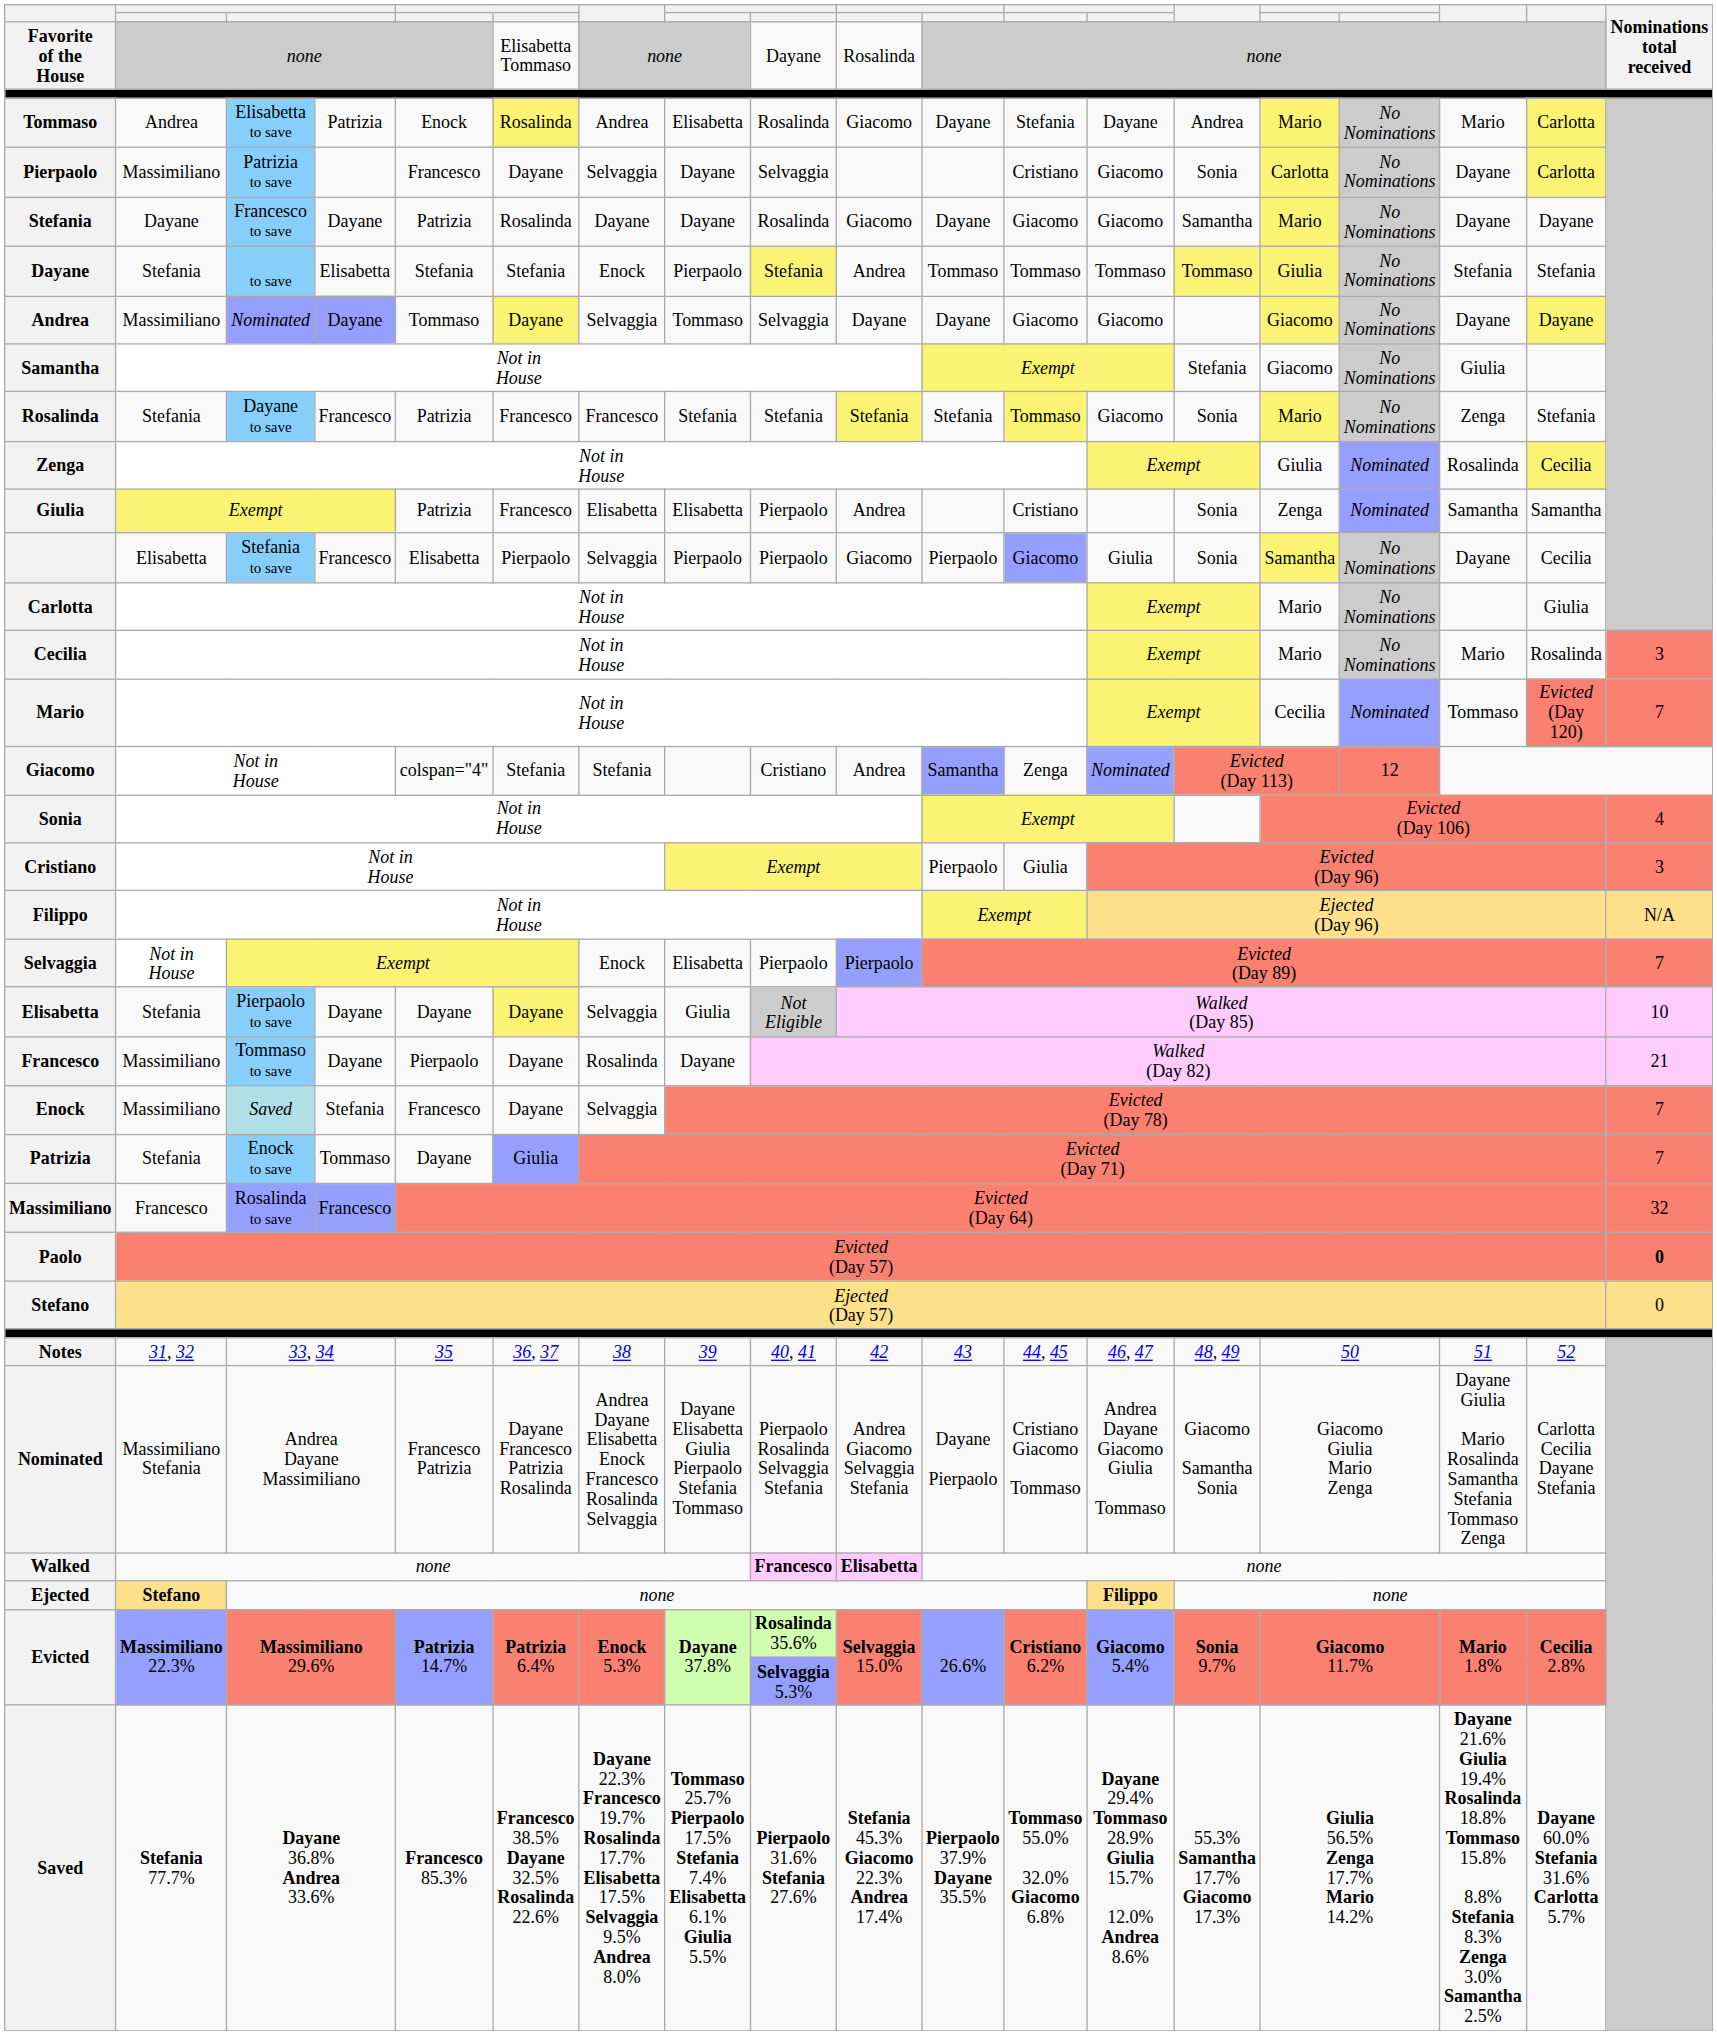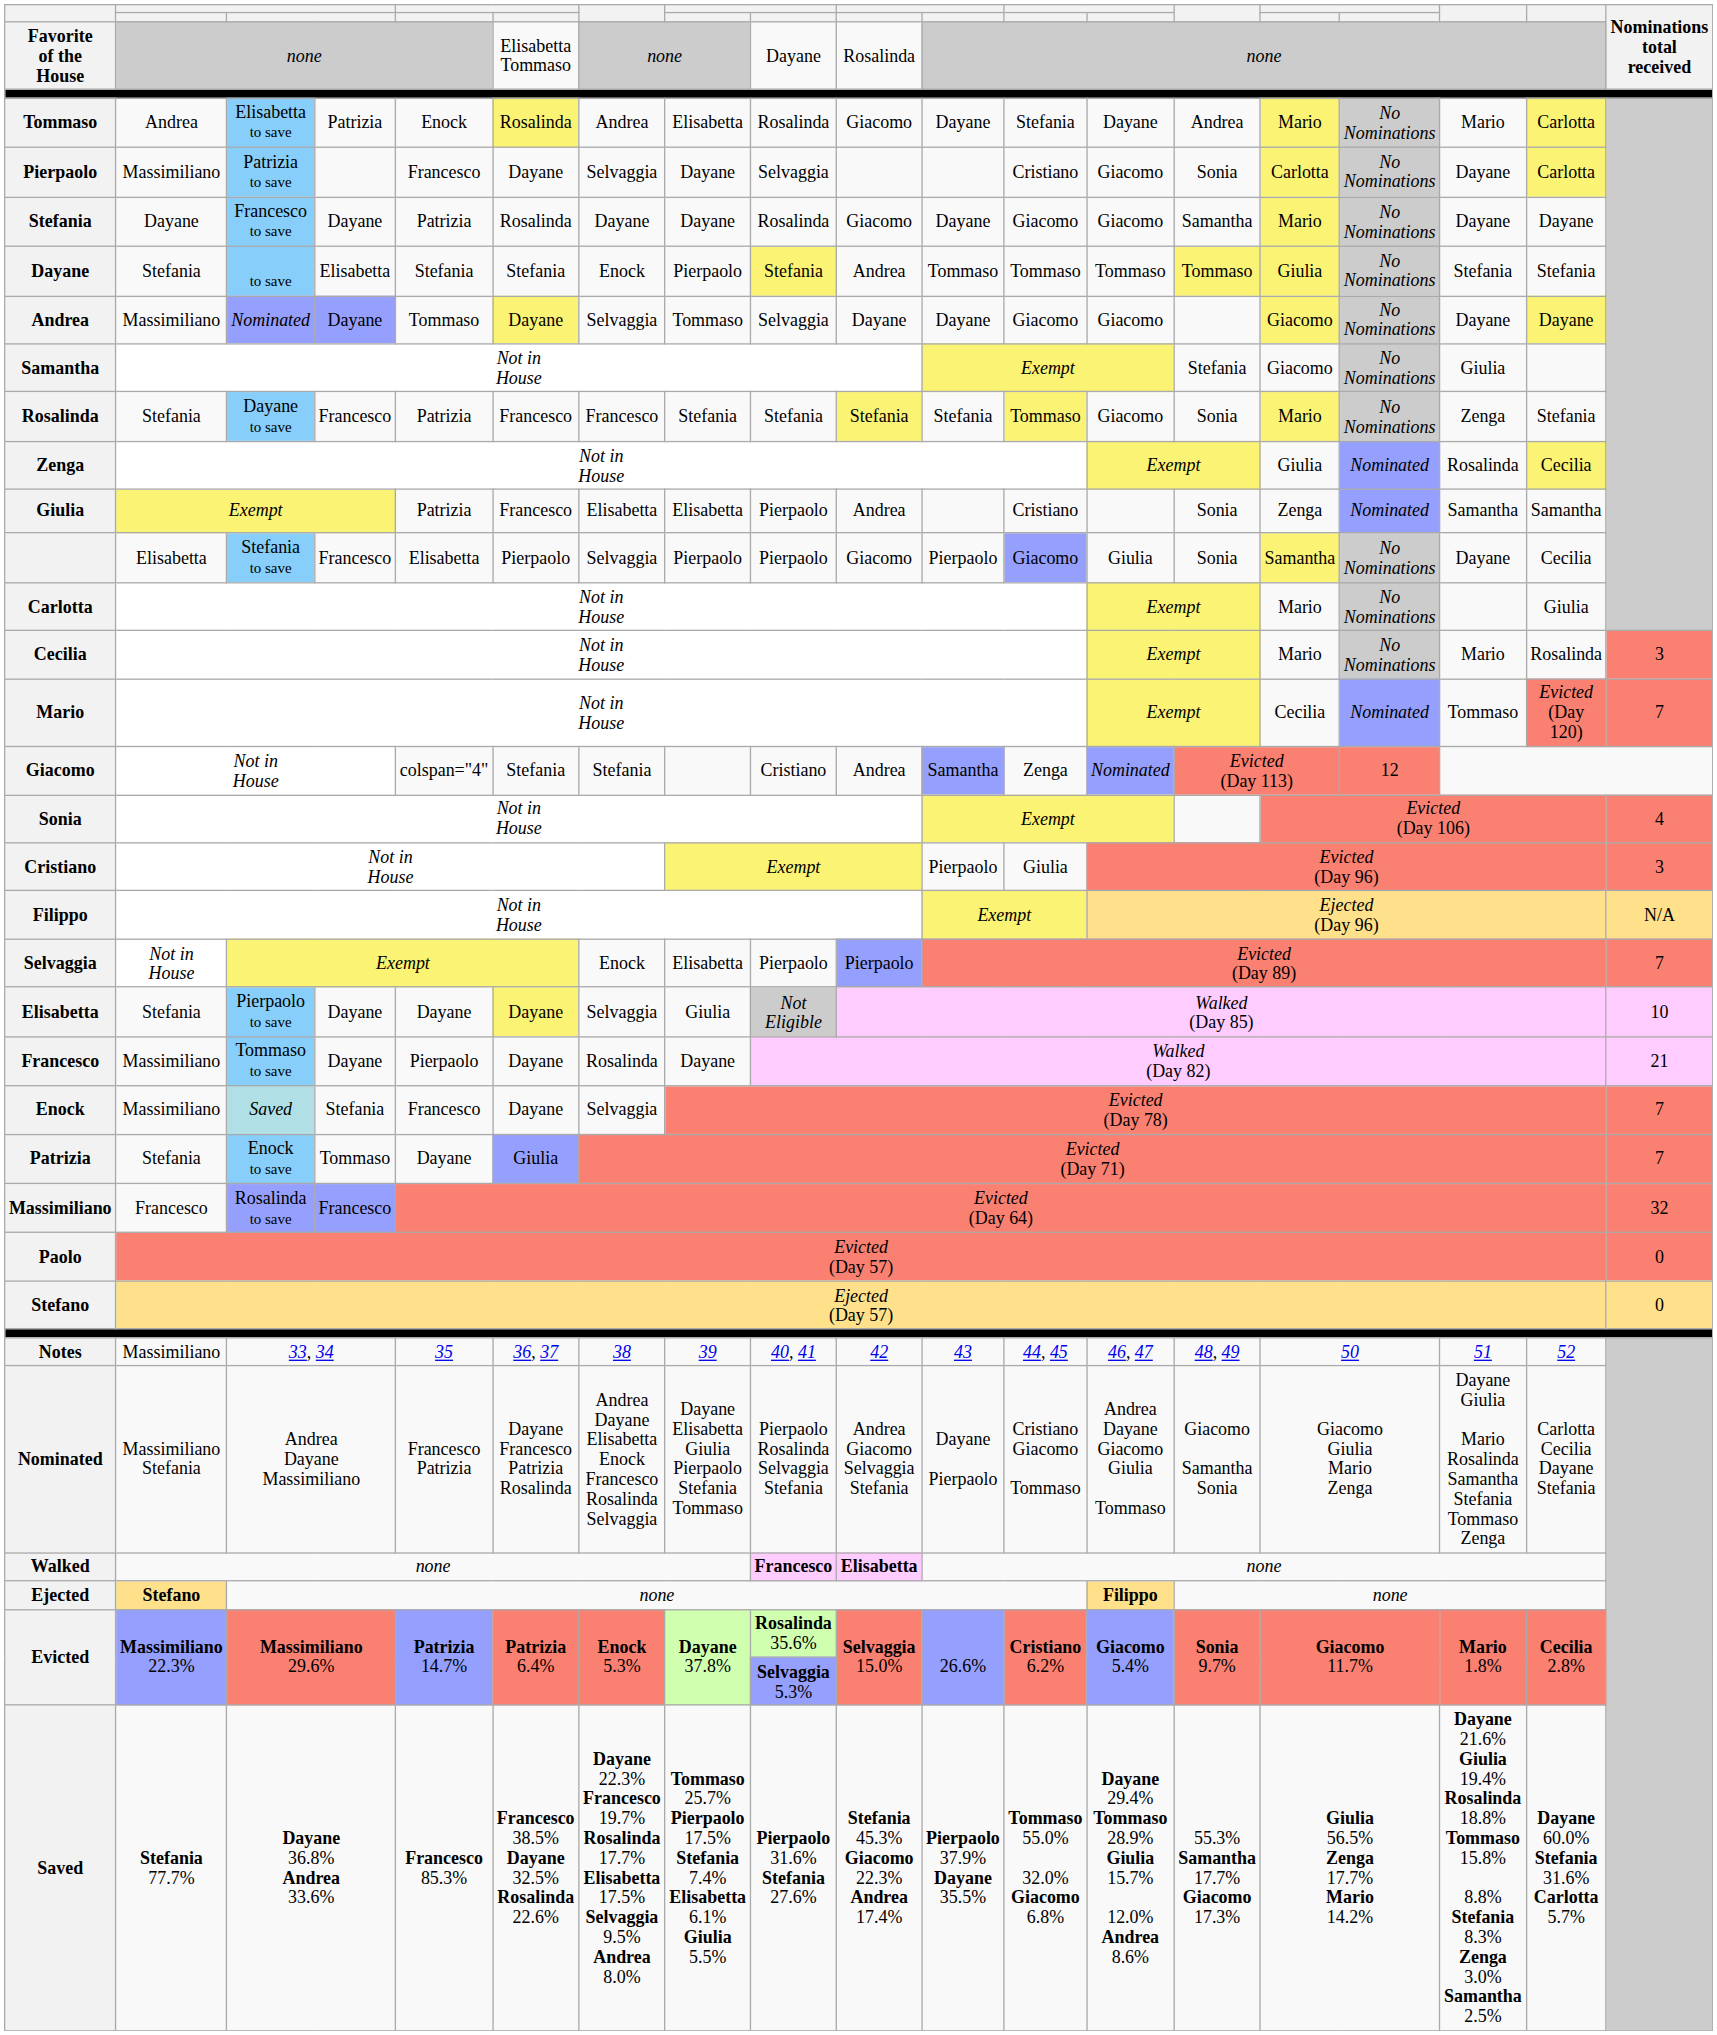(1659, 1257) bold -> (1659, 1257) normal
(171, 1351) 31, 32 -> (171, 1351) Massimiliano
